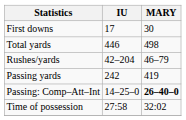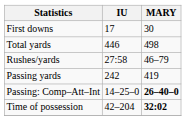(119, 60) 42–204 -> (116, 60) 27:58
(116, 107) 27:58 -> (119, 107) 42–204
(155, 107) normal -> (155, 107) bold
